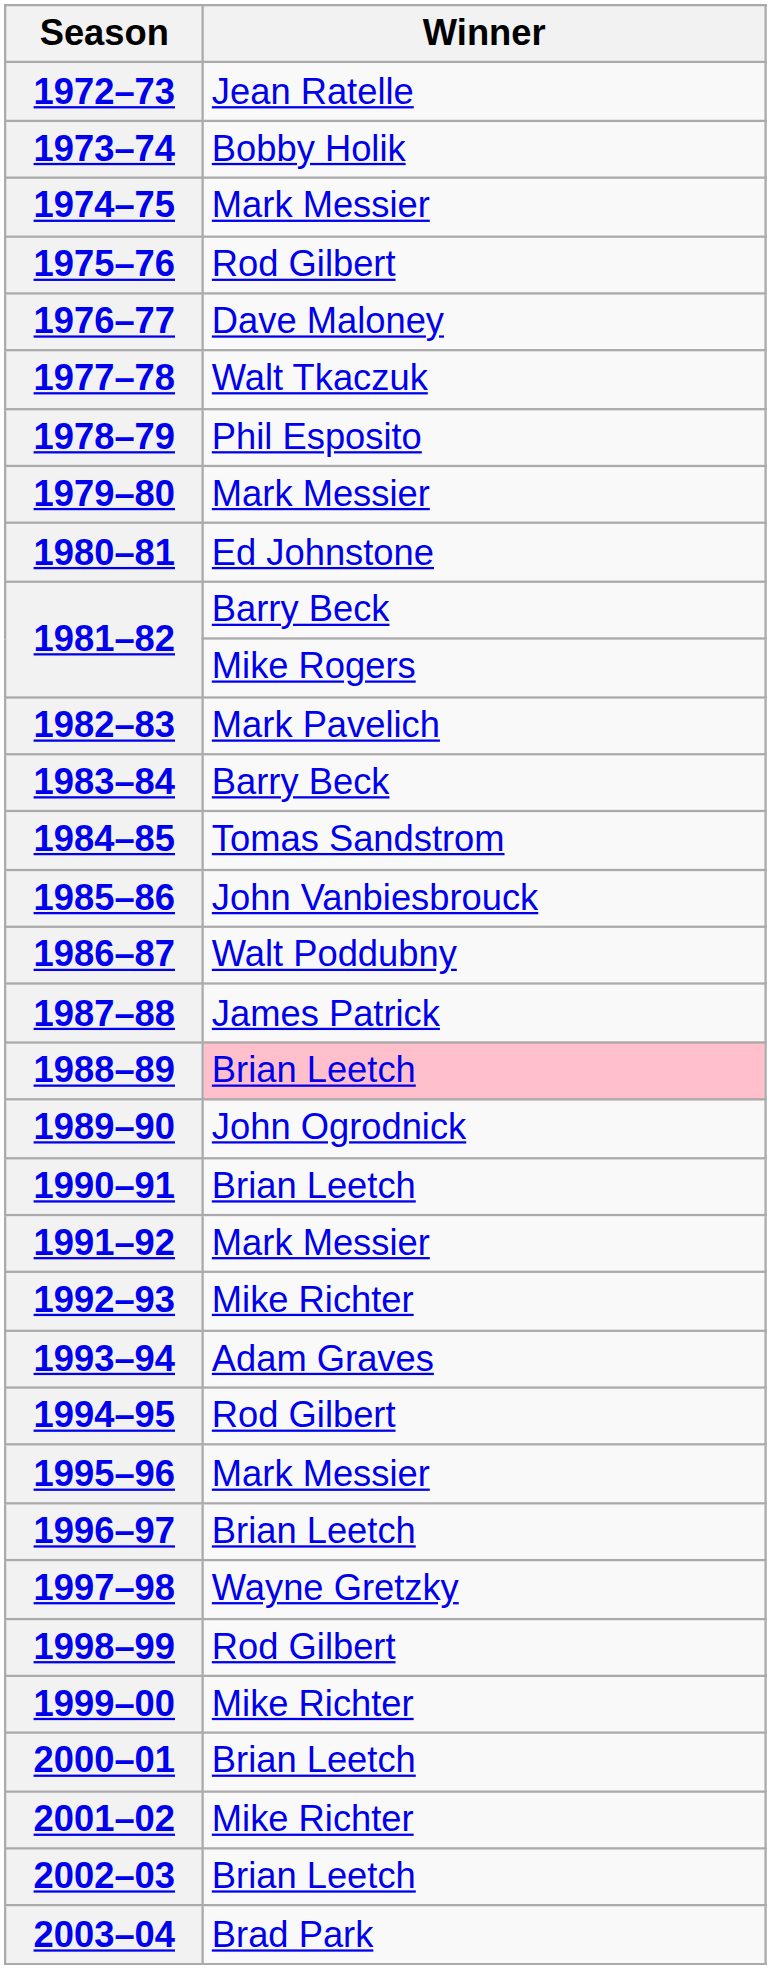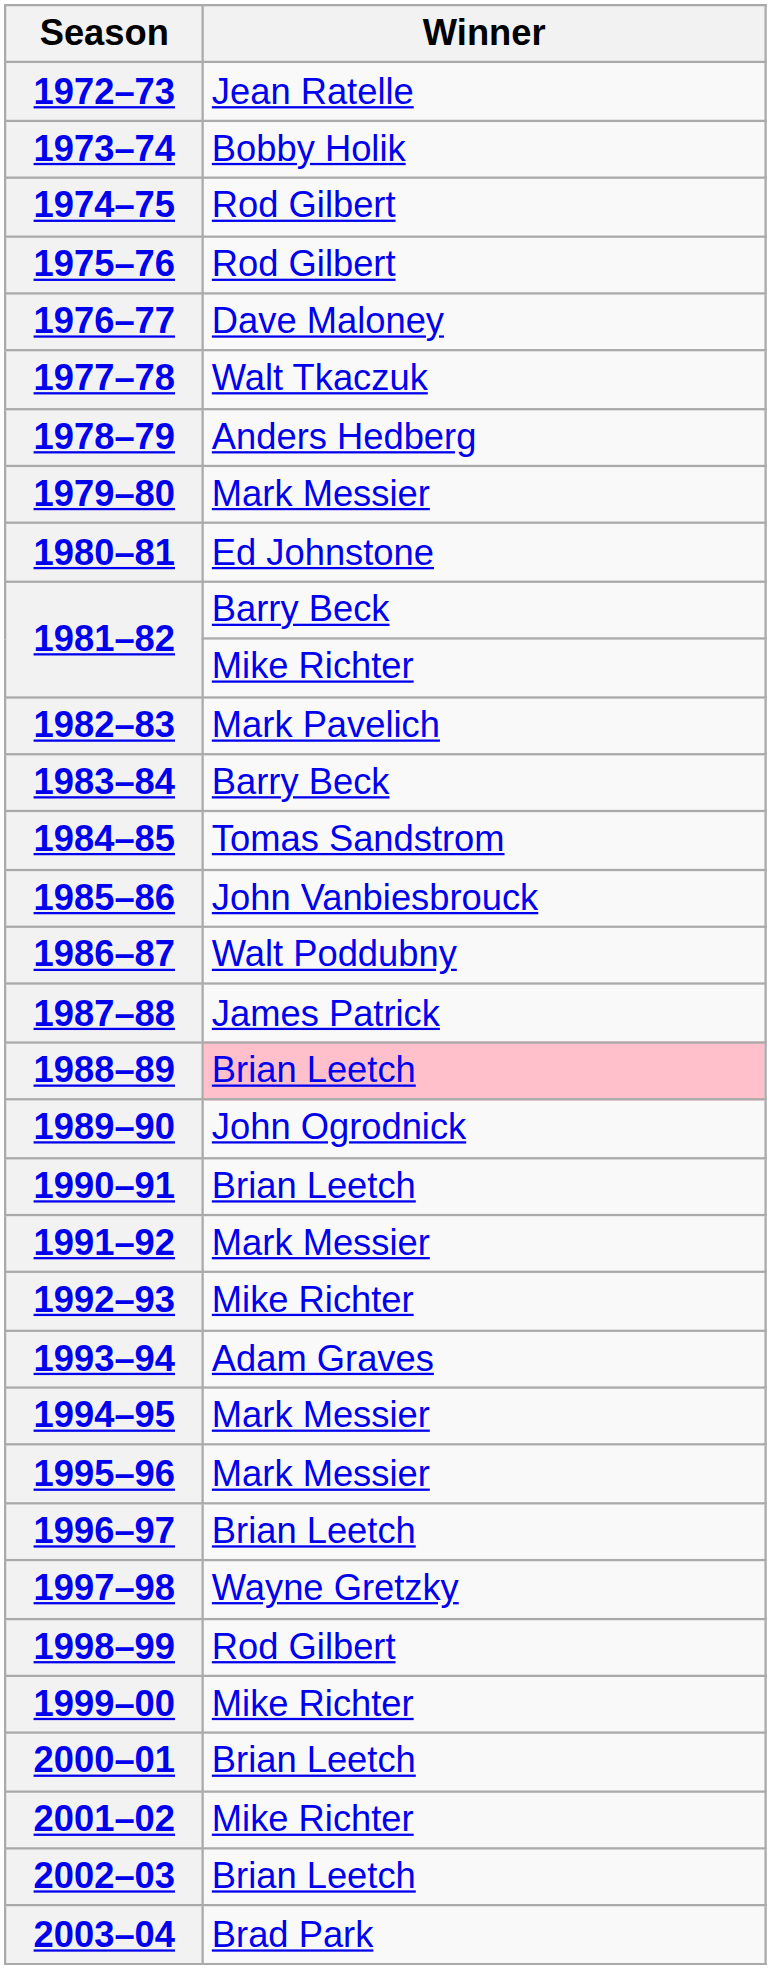(321, 206) Mark Messier -> (304, 206) Rod Gilbert
(317, 436) Phil Esposito -> (344, 436) Anders Hedberg
(314, 666) Mike Rogers -> (313, 666) Mike Richter
(304, 1415) Rod Gilbert -> (321, 1415) Mark Messier
